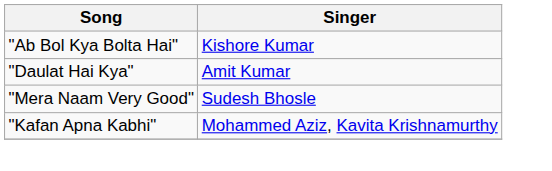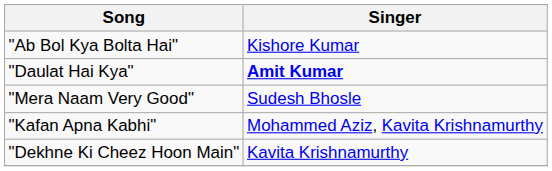(246, 71) normal -> (295, 71) bold
+ row: (124, 152)
